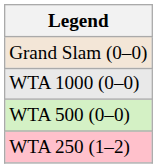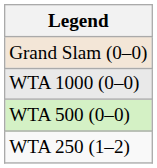(70, 147) pink background -> (70, 147) no background
